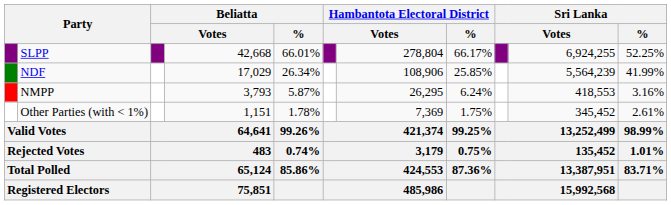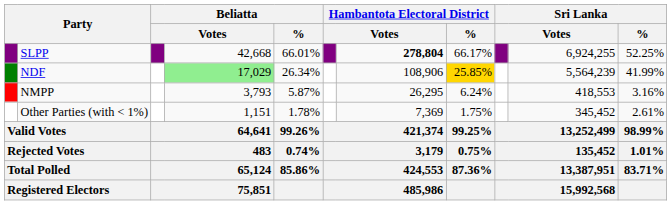(423, 53) normal -> (423, 53) bold
(254, 72) no background -> (254, 72) lightgreen background
(473, 72) no background -> (473, 72) gold background
